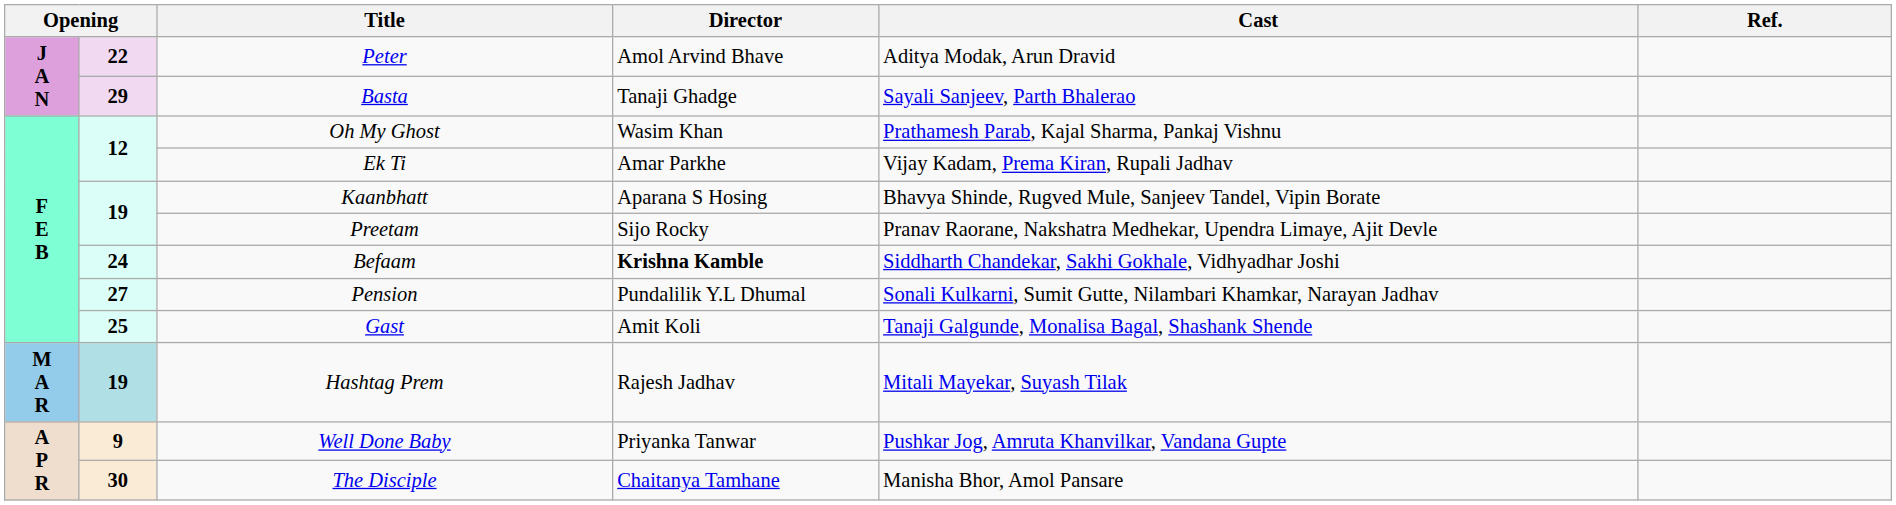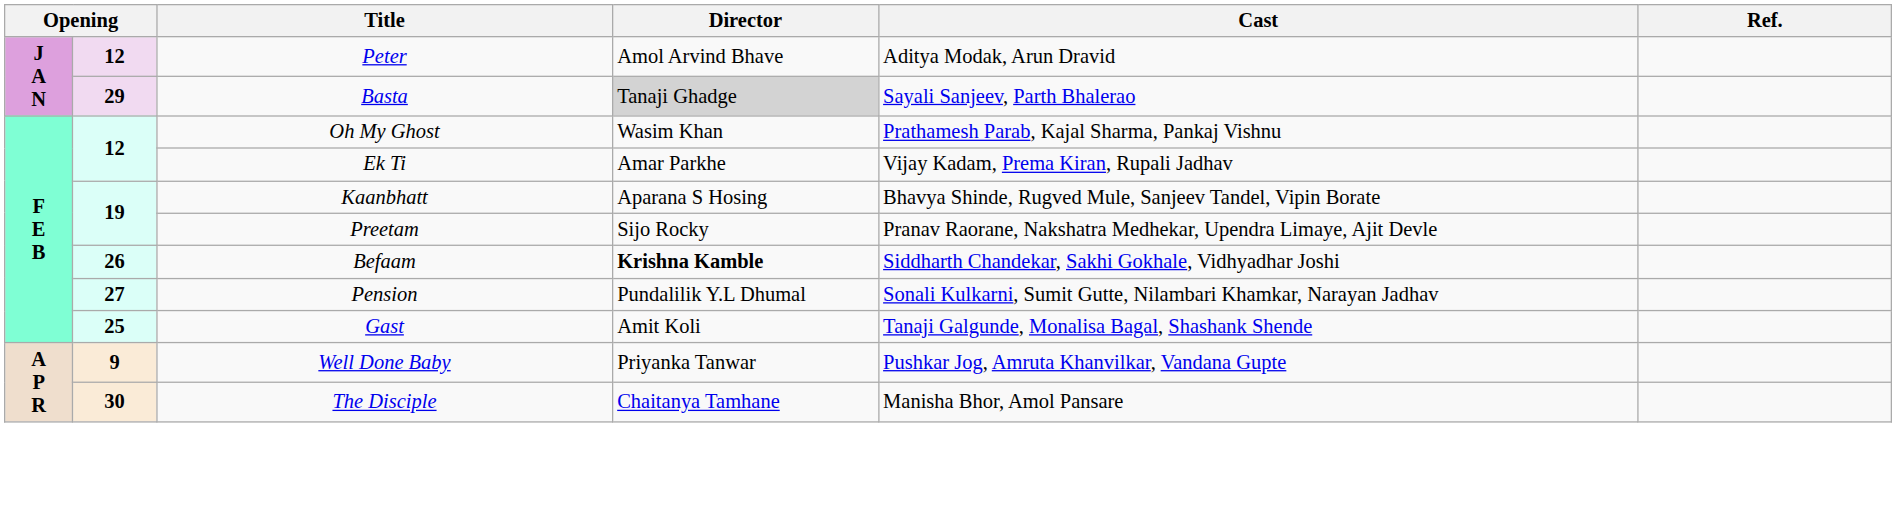(118, 56) 22 -> (115, 56) 12
(677, 95) no background -> (677, 95) lightgrey background
(118, 261) 24 -> (115, 261) 26
- row: (385, 382)
